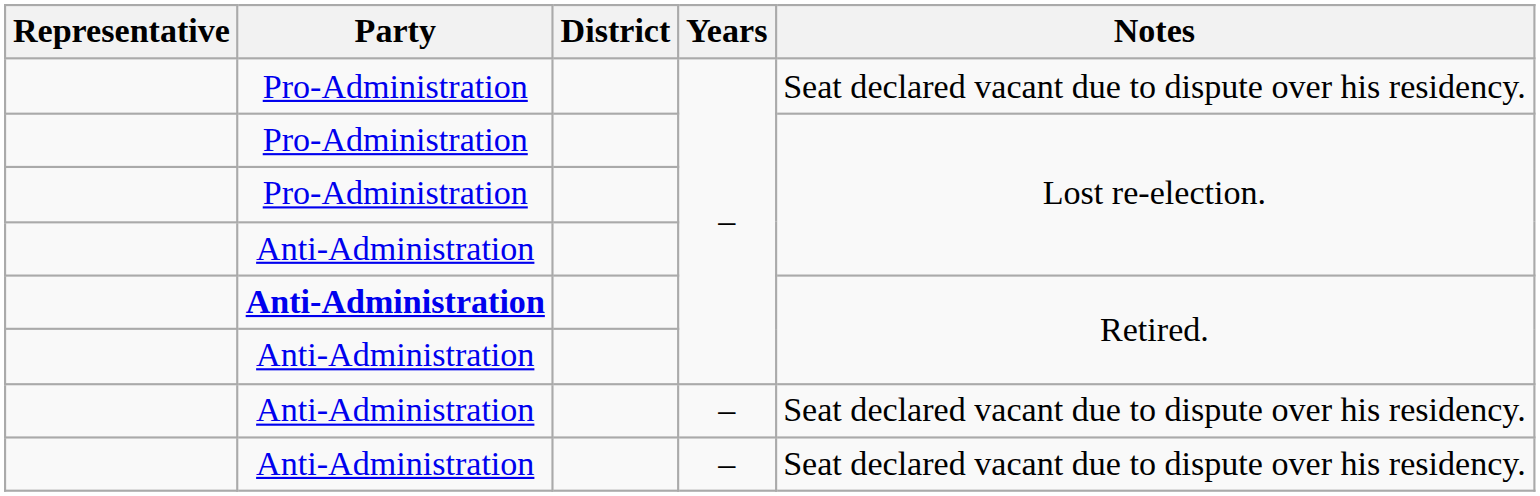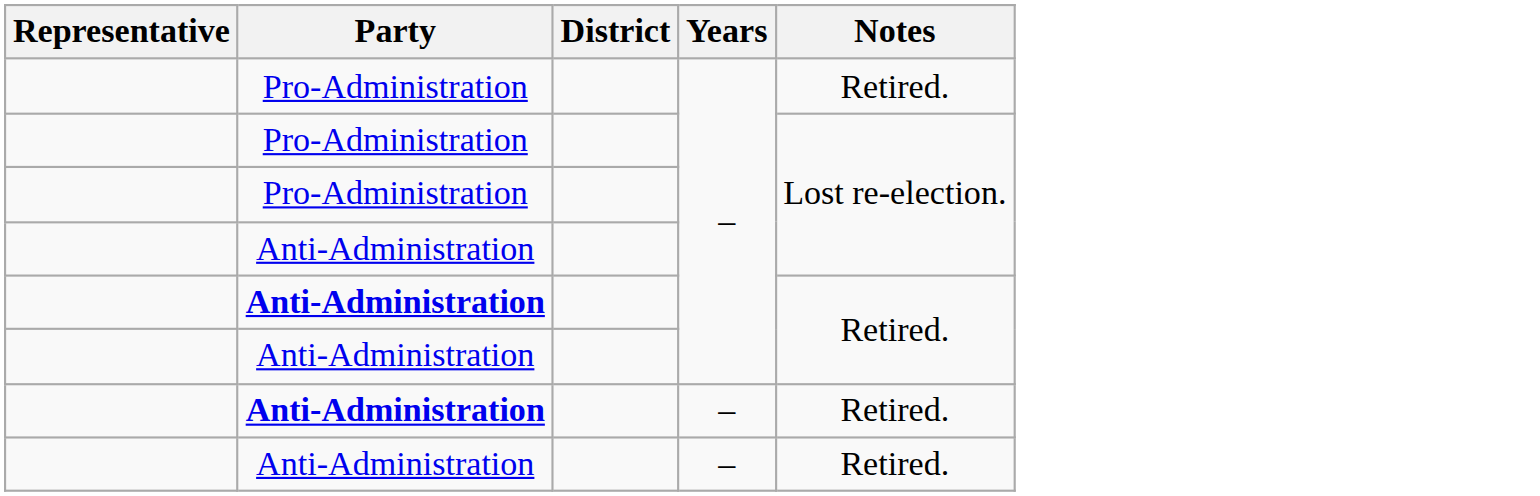(1154, 85) Seat declared vacant due to dispute over his residency. -> (895, 85) Retired.
(395, 409) normal -> (395, 409) bold
(1154, 409) Seat declared vacant due to dispute over his residency. -> (895, 409) Retired.
(1154, 463) Seat declared vacant due to dispute over his residency. -> (895, 463) Retired.
